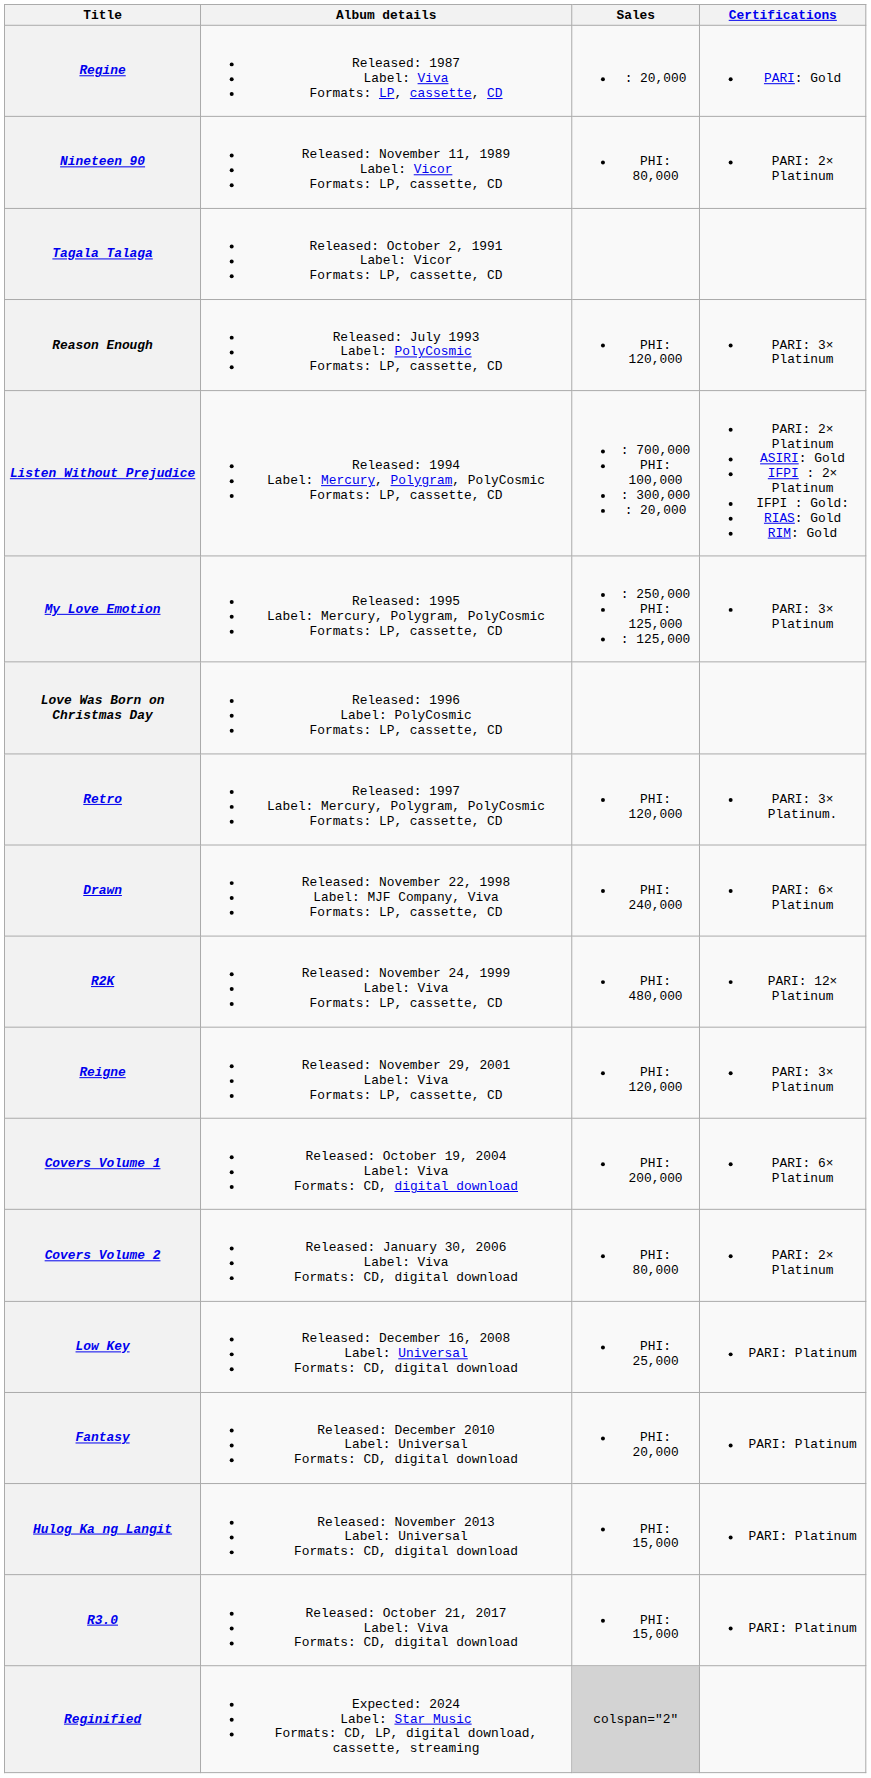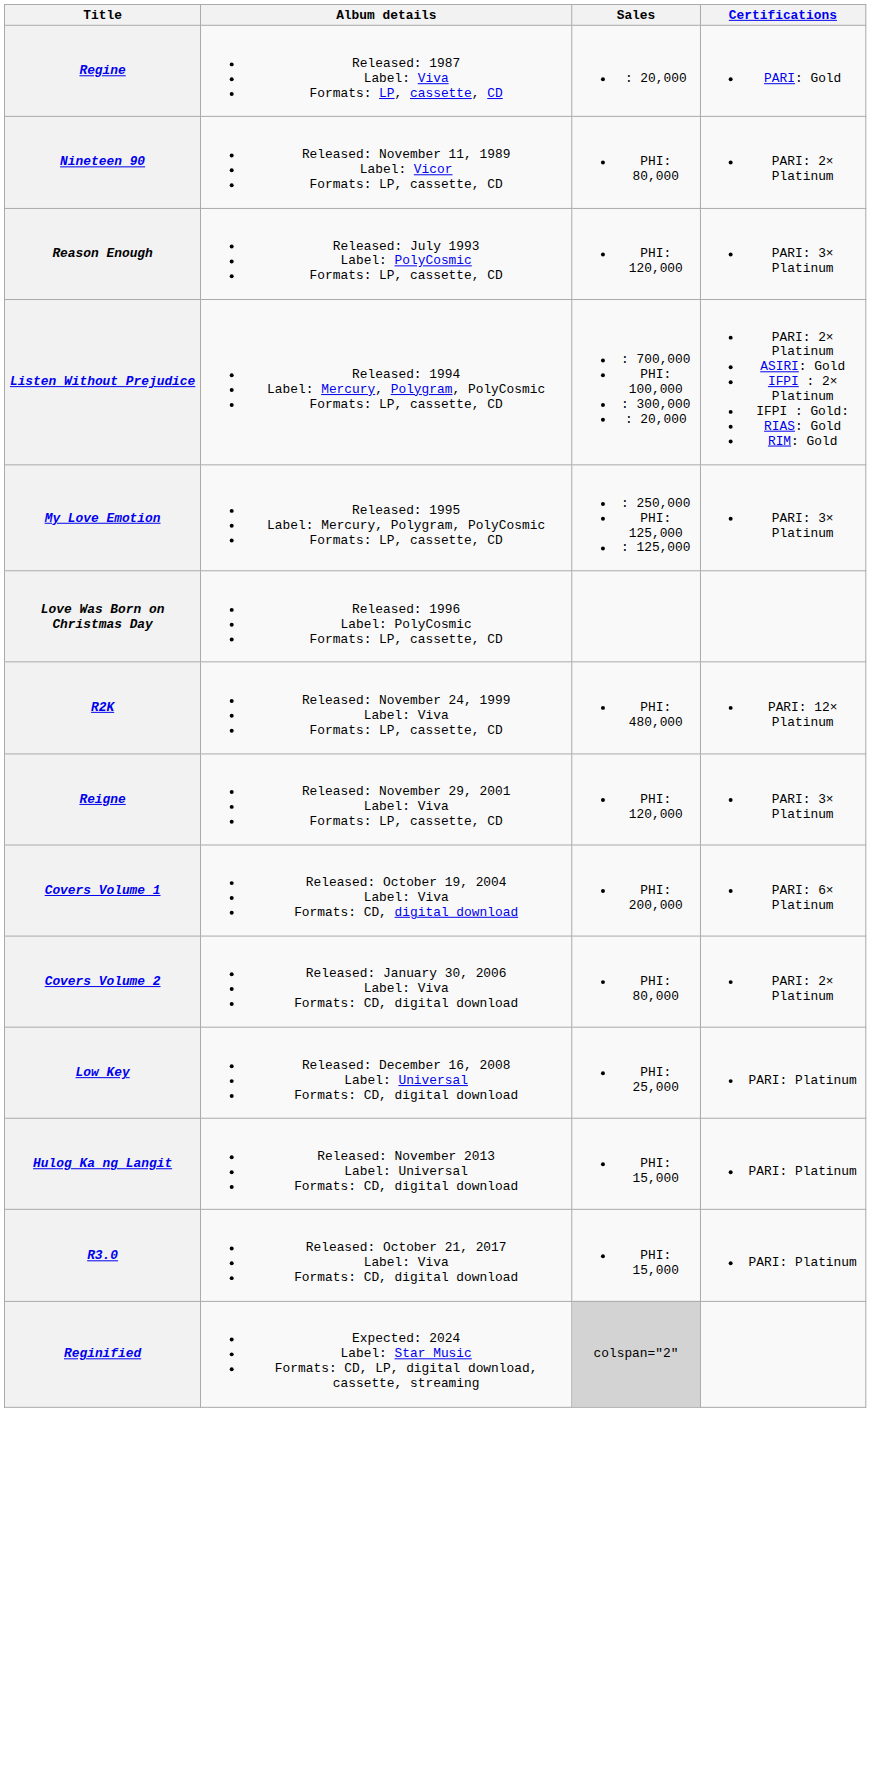- row: (103, 254)
- row: (103, 799)
- row: (103, 890)
- row: (103, 1438)
